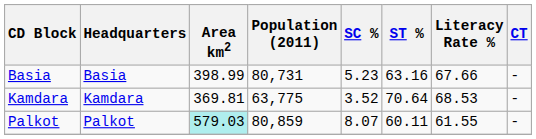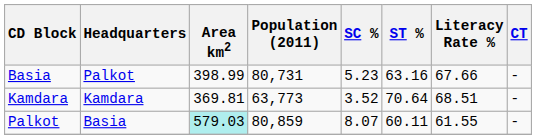(105, 76) Basia -> (109, 76) Palkot
(277, 99) 63,775 -> (277, 99) 63,773
(456, 99) 68.53 -> (456, 99) 68.51
(109, 123) Palkot -> (105, 123) Basia
